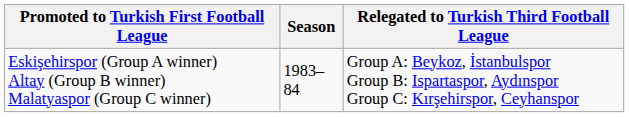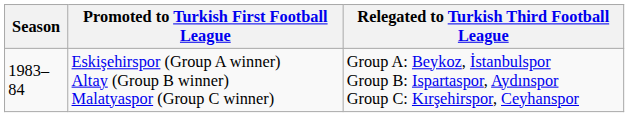columns swapped: (311, 26) <-> (142, 26)
